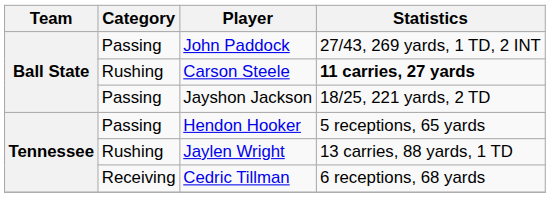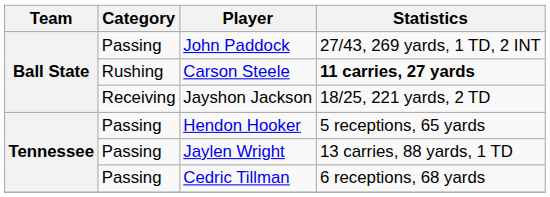(132, 98) Passing -> (139, 98) Receiving
(133, 151) Rushing -> (132, 151) Passing
(139, 178) Receiving -> (132, 178) Passing
